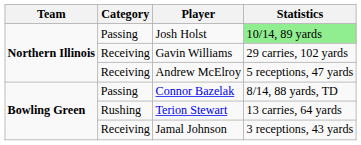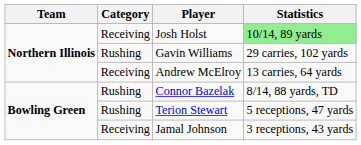(119, 33) Passing -> (125, 33) Receiving
(125, 52) Receiving -> (121, 52) Rushing
(300, 72) 5 receptions, 47 yards -> (294, 72) 13 carries, 64 yards
(119, 91) Passing -> (121, 91) Rushing
(294, 110) 13 carries, 64 yards -> (300, 110) 5 receptions, 47 yards
